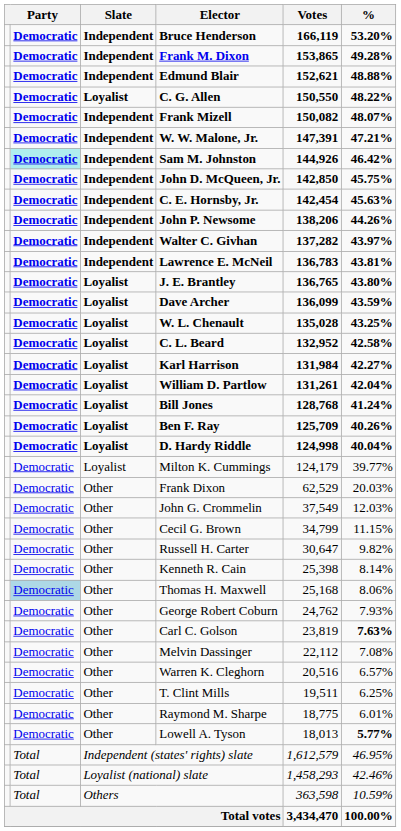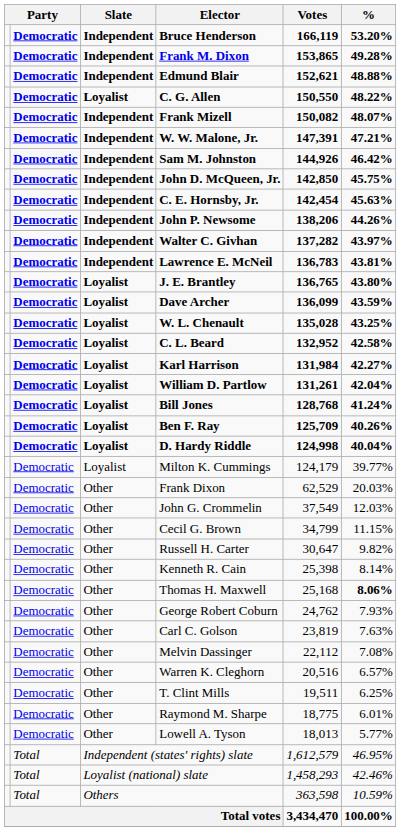(45, 158) paleturquoise background -> (45, 158) no background
(44, 590) lightblue background -> (44, 590) no background
(376, 590) normal -> (375, 590) bold
(375, 631) bold -> (376, 631) normal
(375, 734) bold -> (376, 734) normal
